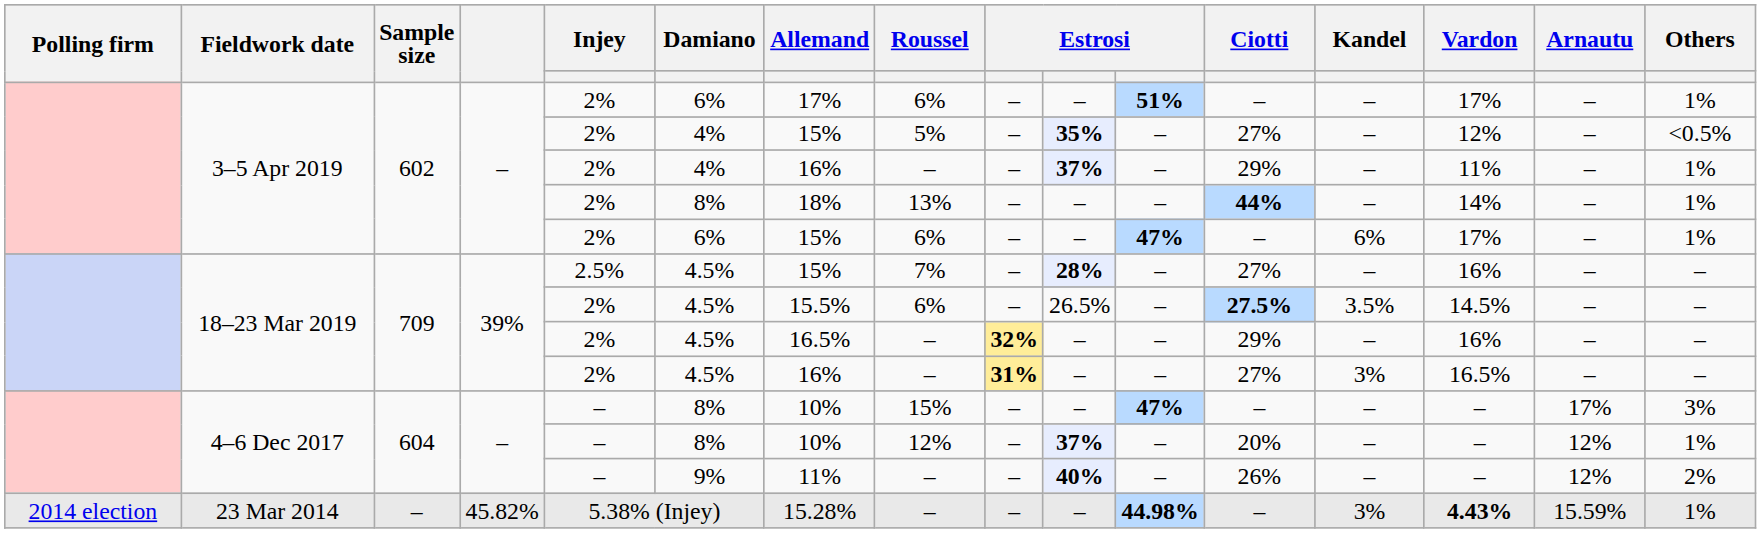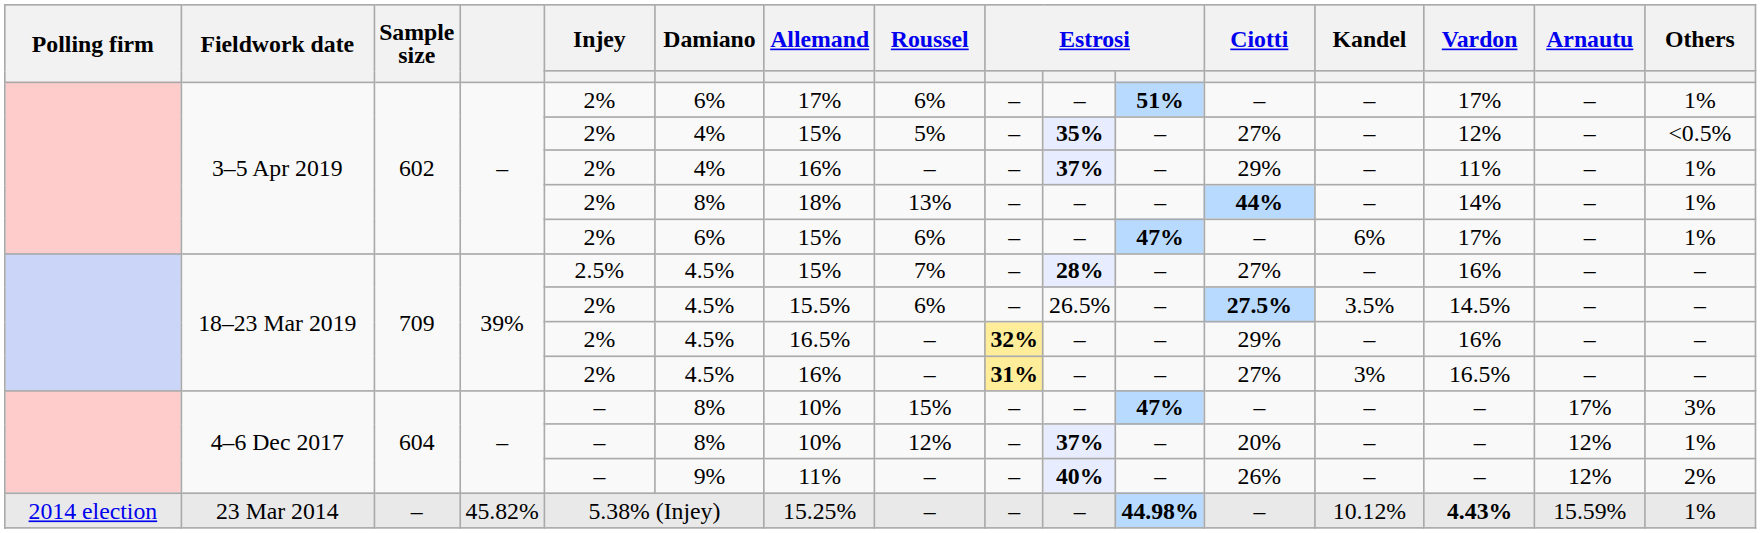(820, 510) 15.28% -> (820, 510) 15.25%
(1369, 510) 3% -> (1369, 510) 10.12%
